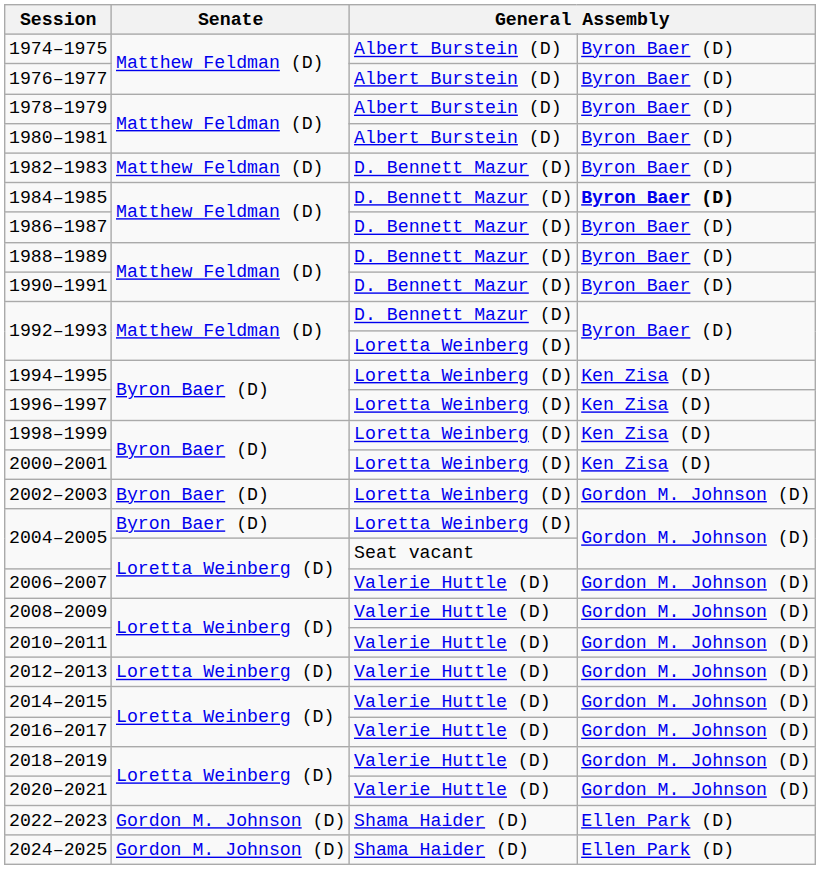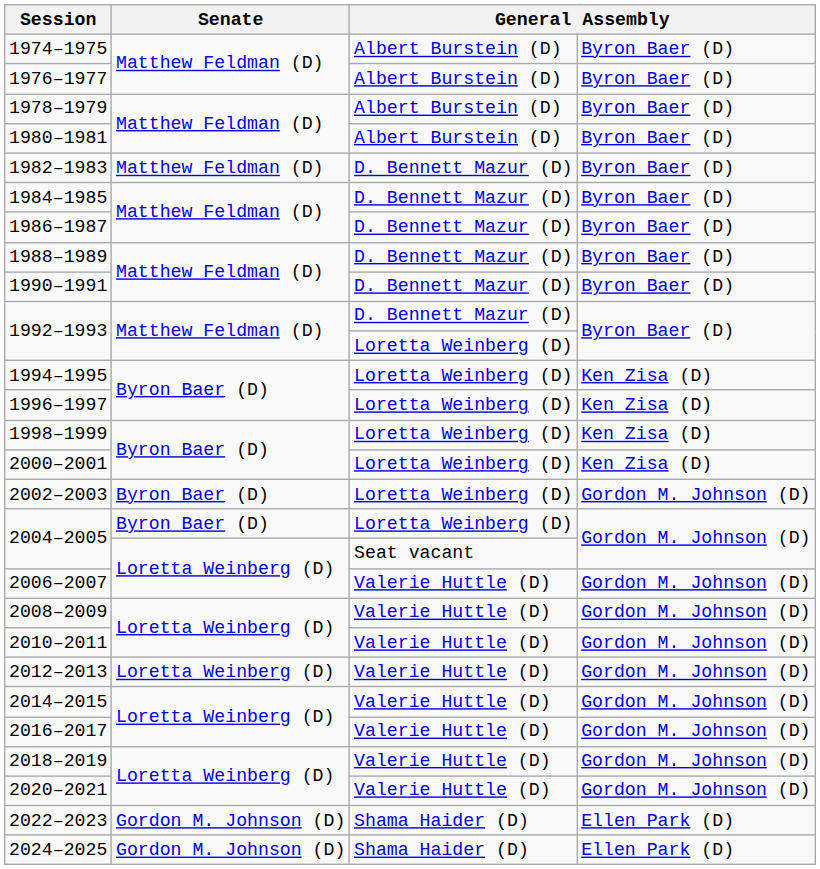(658, 198) bold -> (658, 198) normal
